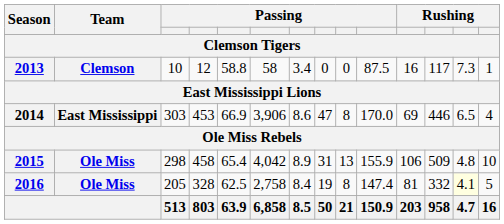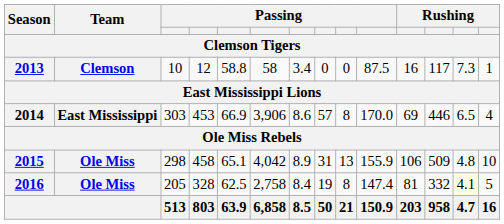(325, 115) 47 -> (325, 115) 57
(234, 161) 65.4 -> (234, 161) 65.1
